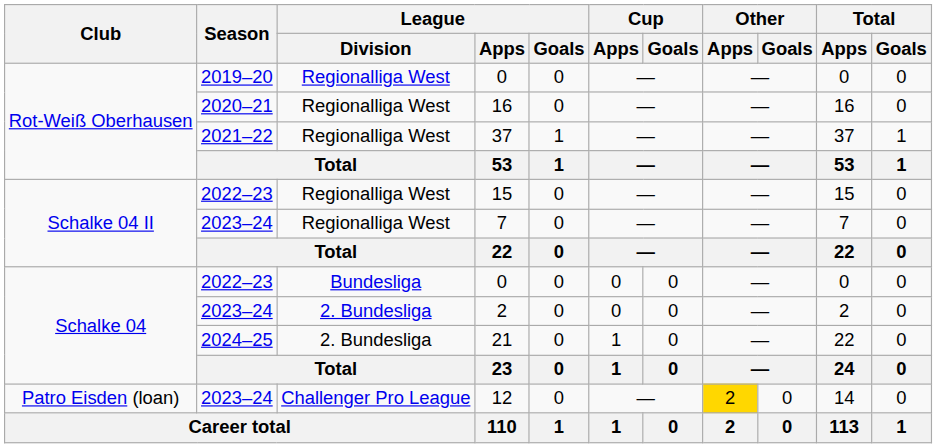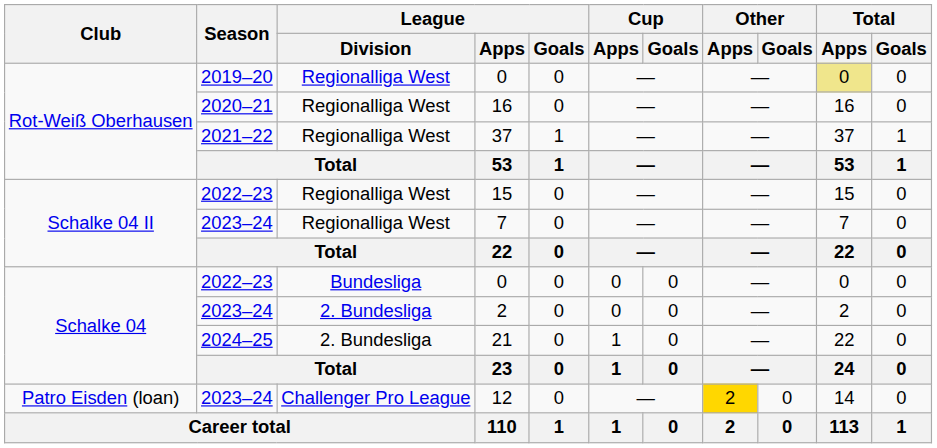(844, 77) no background -> (844, 77) khaki background
